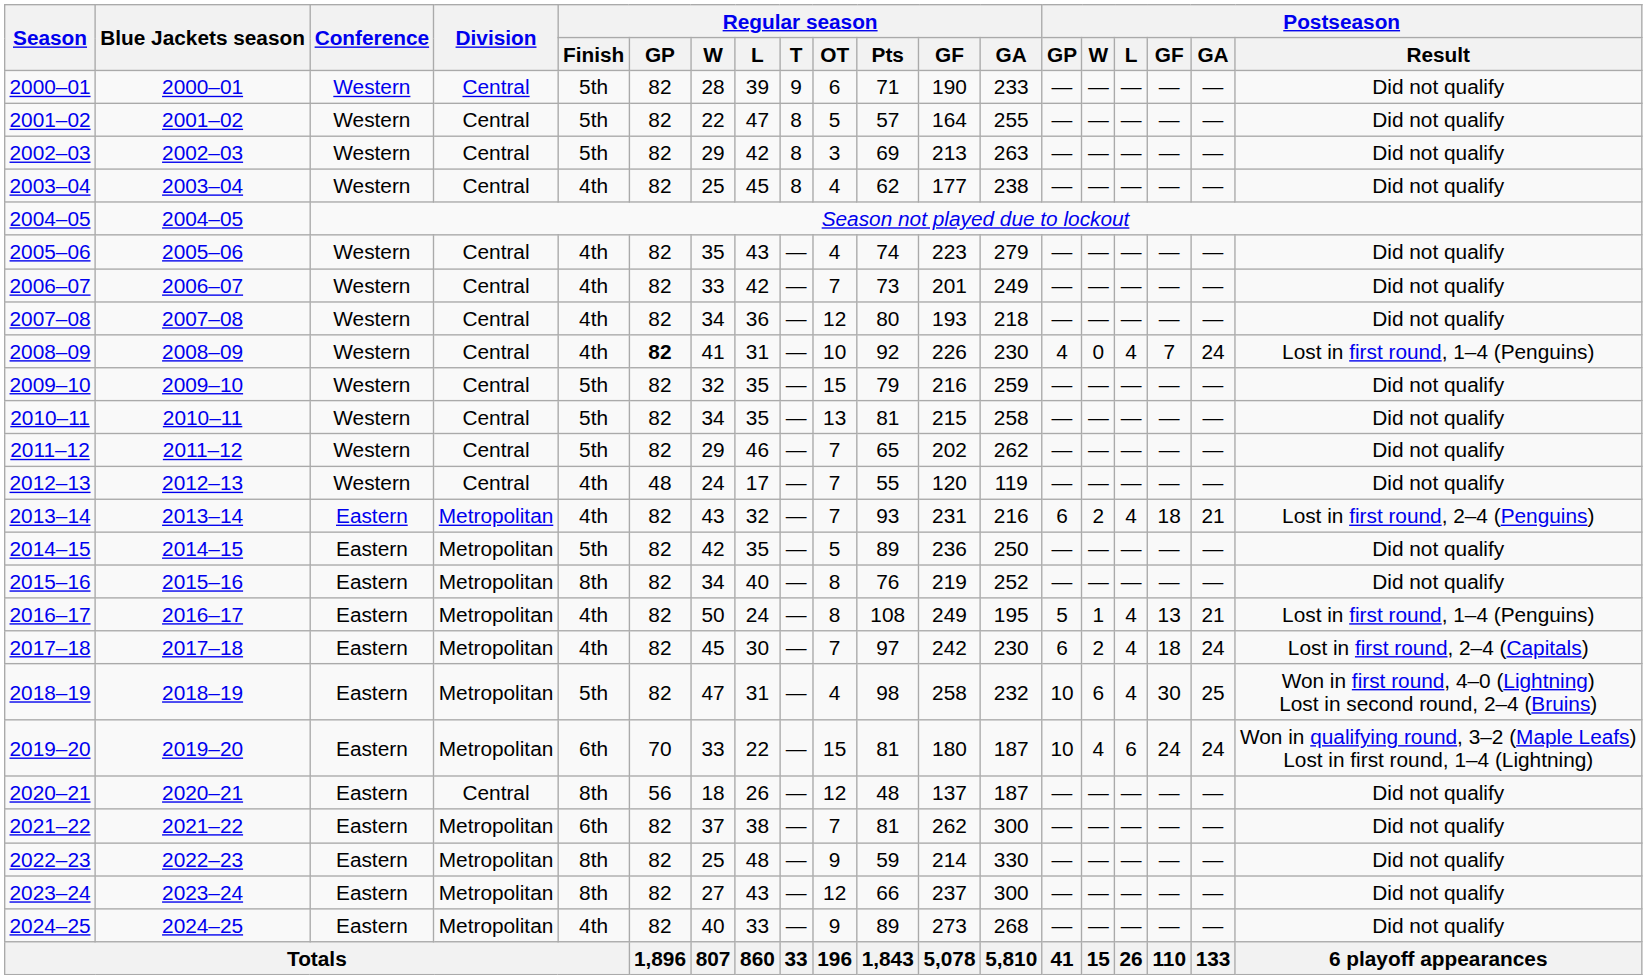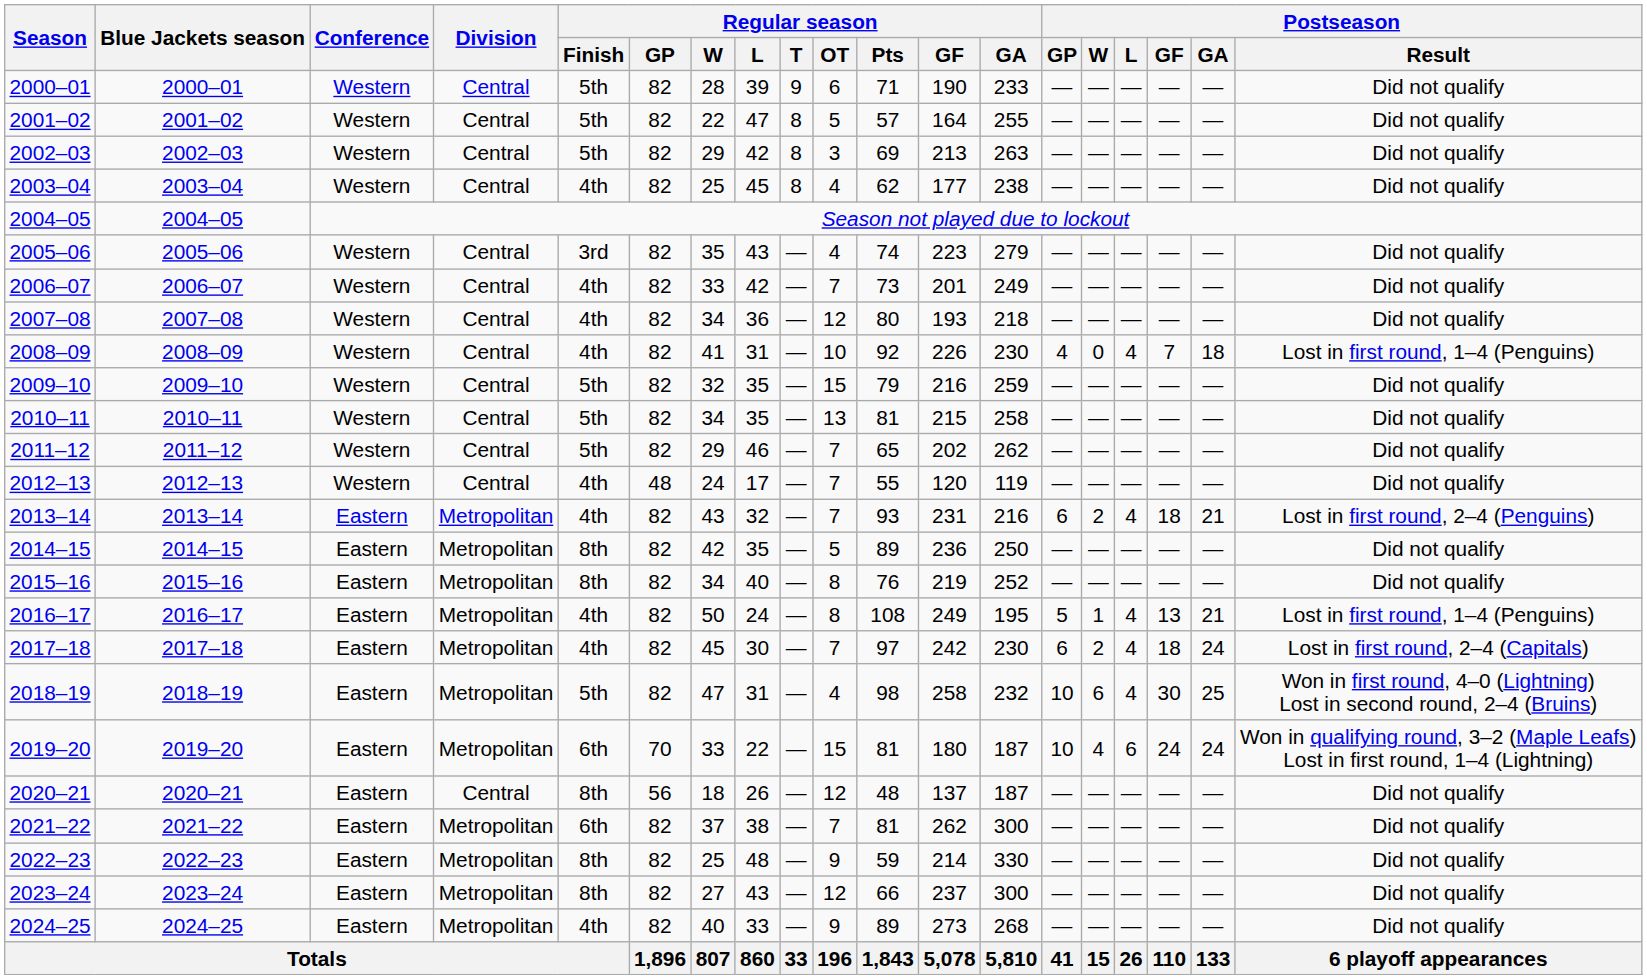(594, 252) 4th -> (594, 252) 3rd
(660, 351) bold -> (660, 351) normal
(1213, 351) 24 -> (1213, 351) 18
(594, 549) 5th -> (594, 549) 8th
